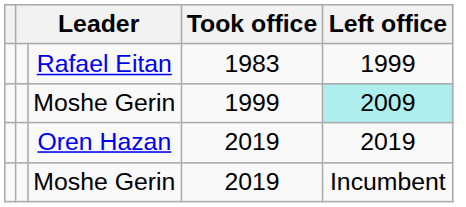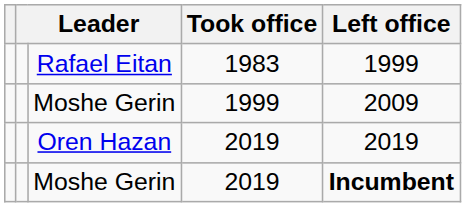(388, 102) paleturquoise background -> (391, 102) no background
(388, 181) normal -> (391, 181) bold
